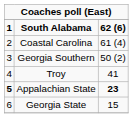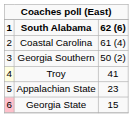(9, 74) no background -> (9, 74) lightyellow background
(9, 89) bold -> (9, 89) normal
(113, 89) bold -> (113, 89) normal
(9, 105) no background -> (9, 105) pink background
